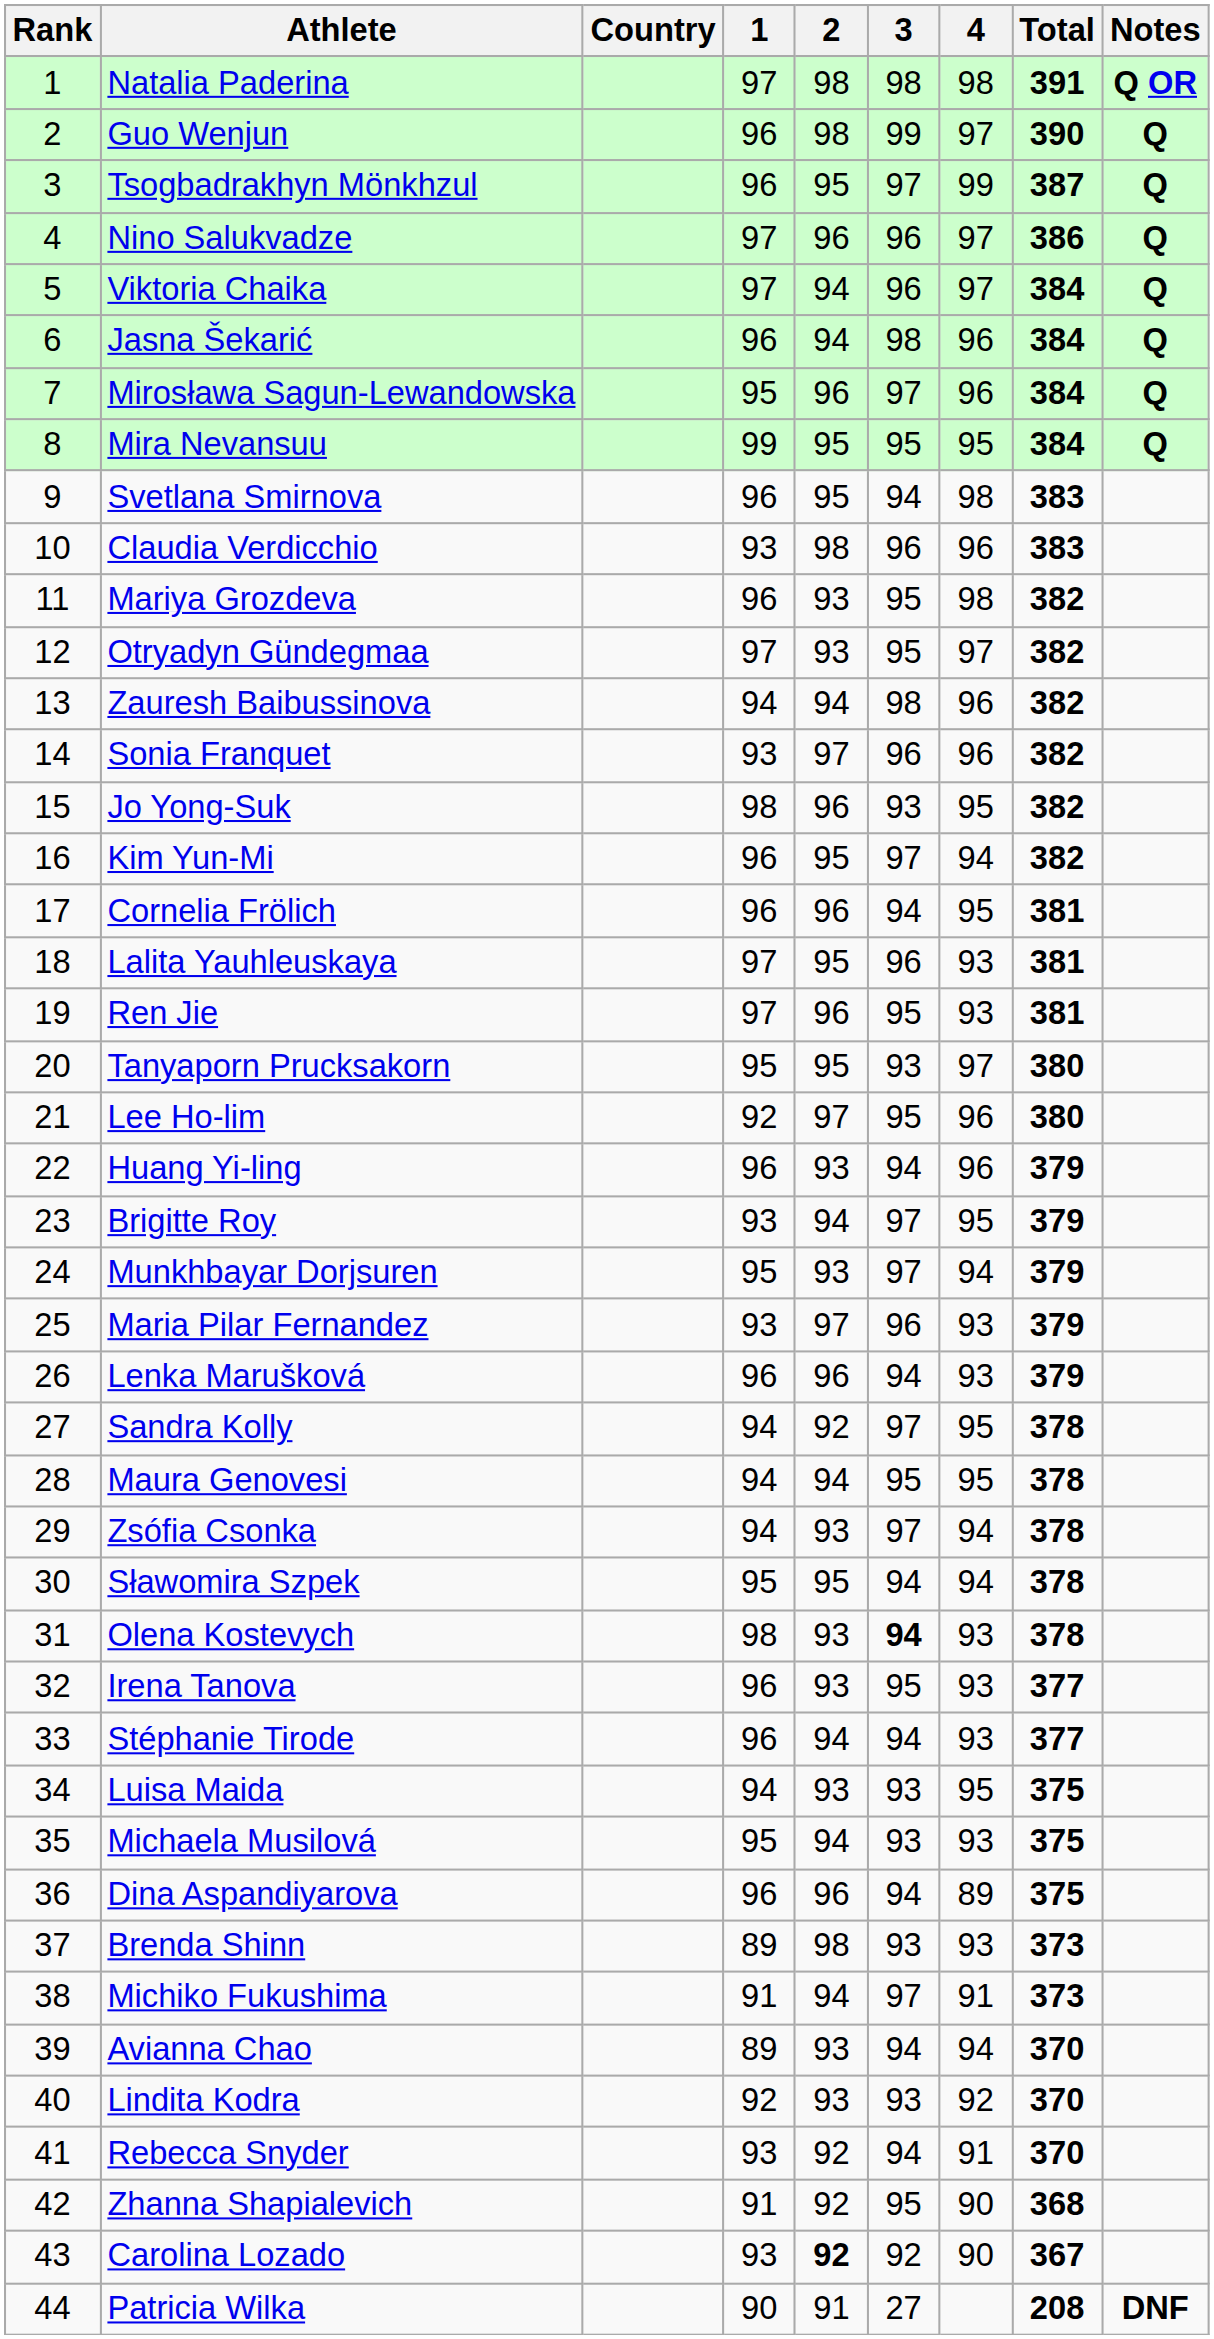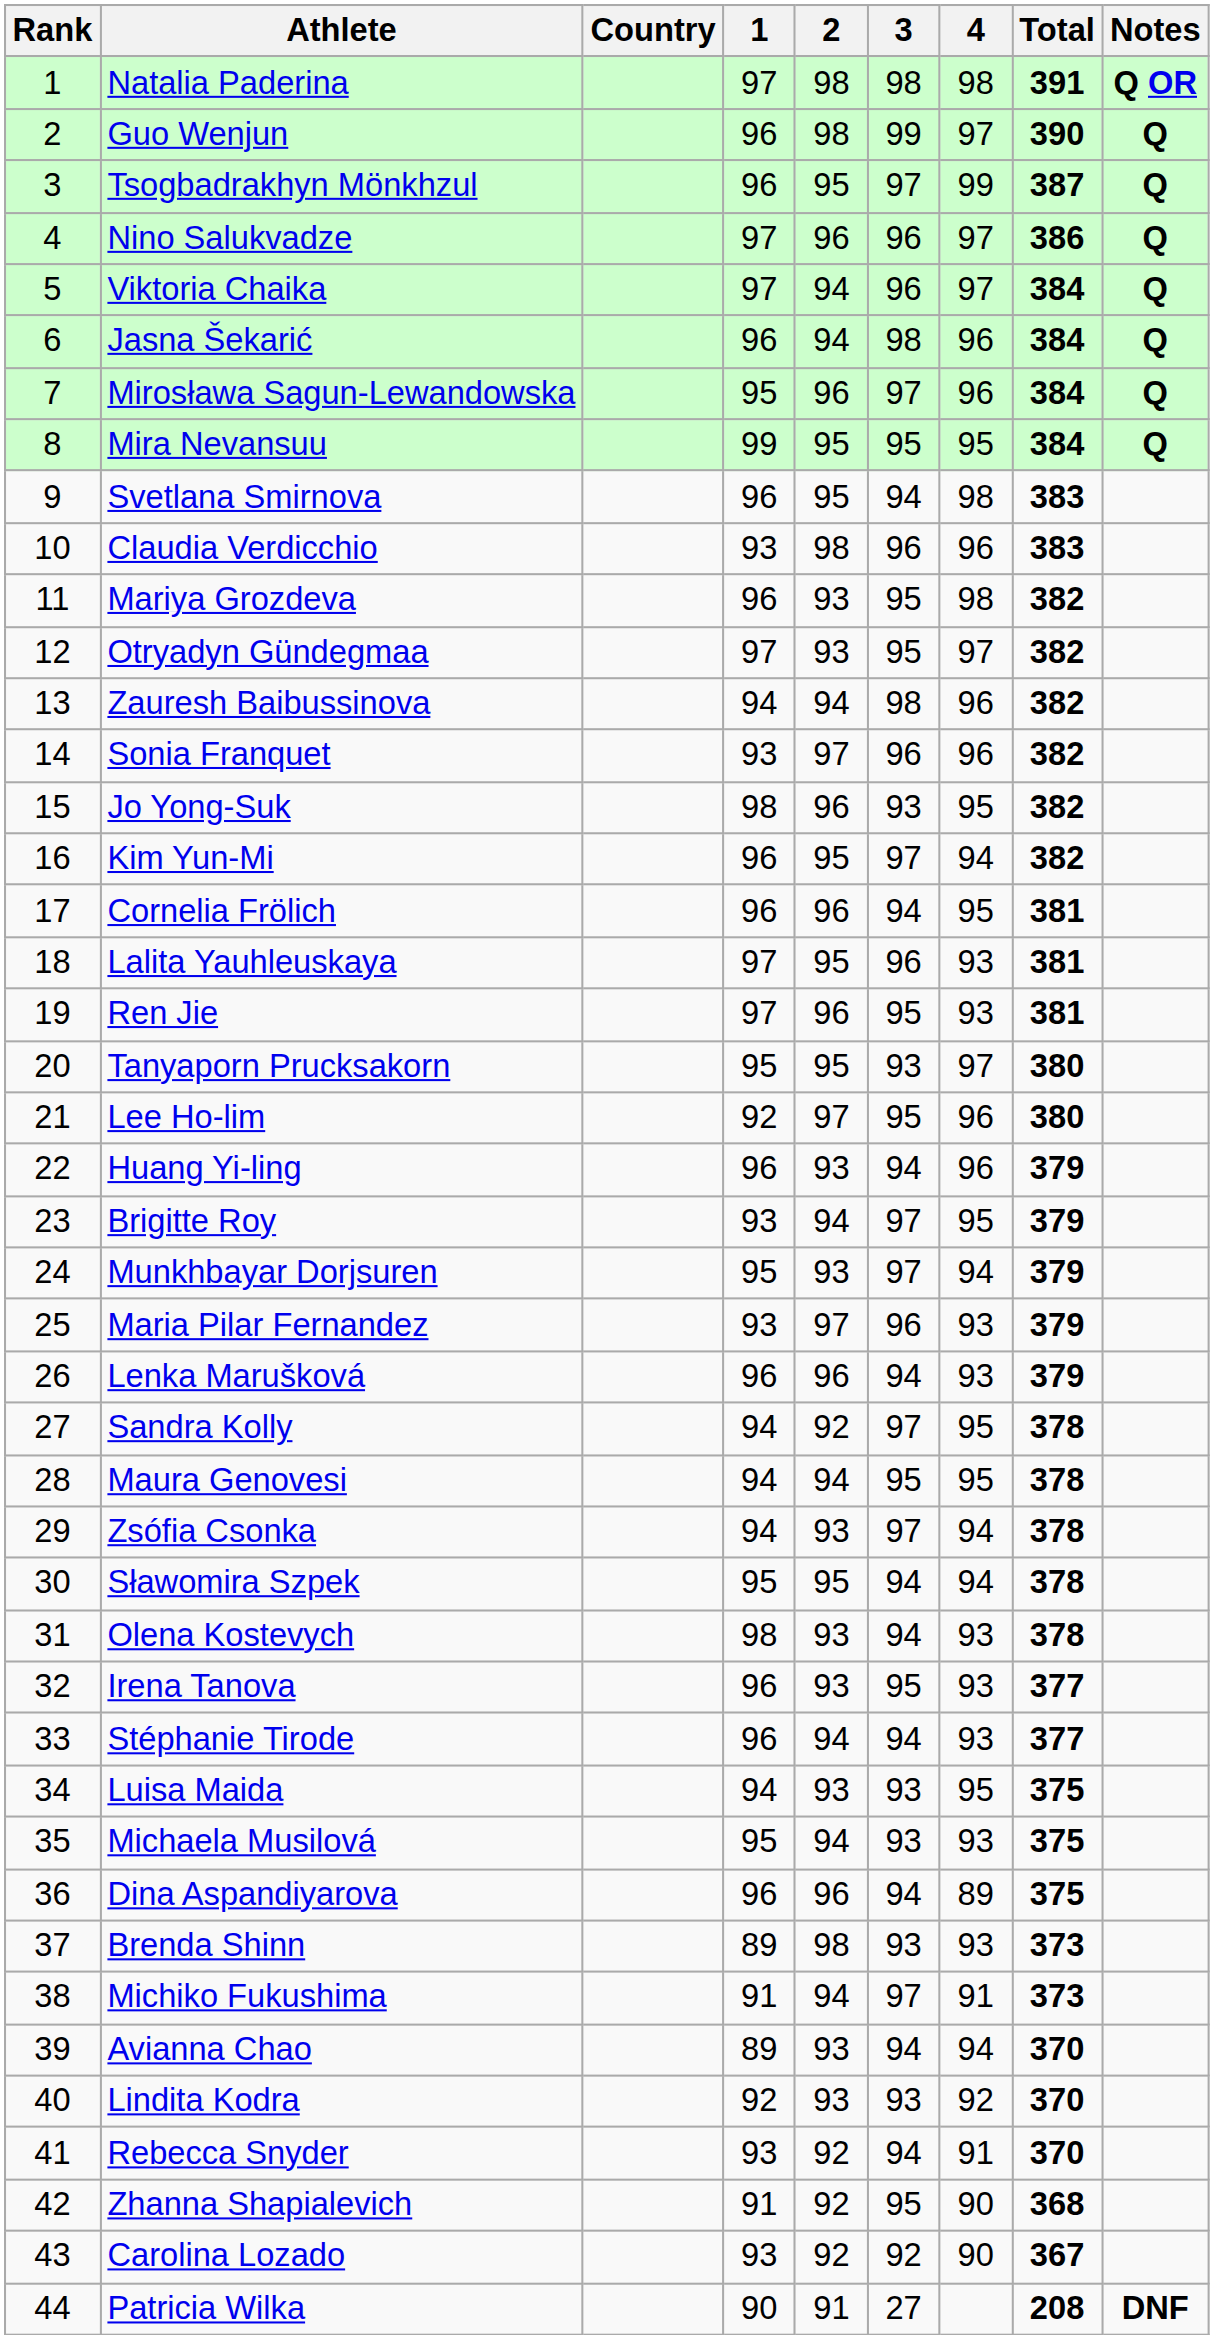(904, 1635) bold -> (904, 1635) normal
(831, 2256) bold -> (831, 2256) normal
